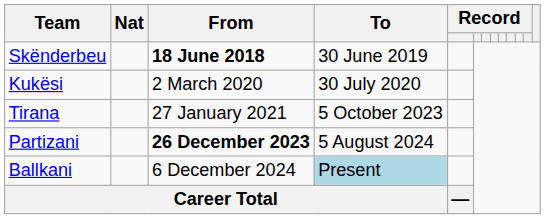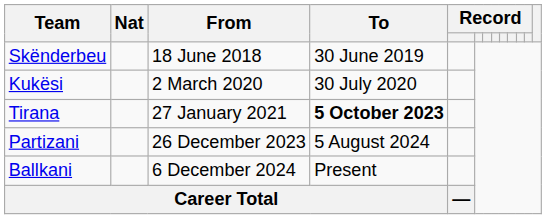(208, 55) bold -> (207, 55) normal
(381, 113) normal -> (379, 113) bold
(231, 141) bold -> (229, 141) normal
(349, 170) lightblue background -> (345, 170) no background
